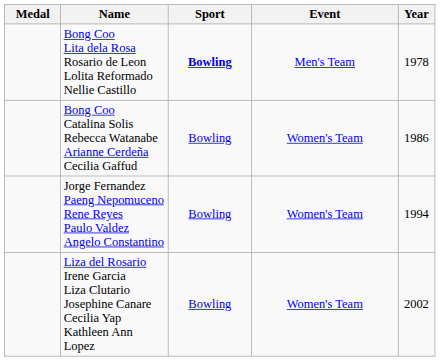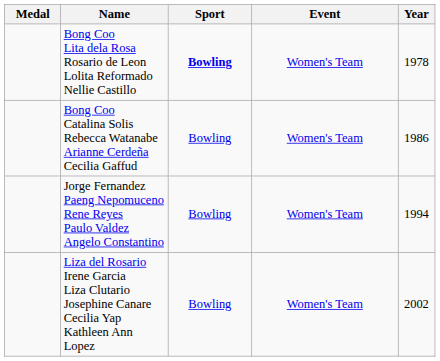(325, 62) Men's Team -> (325, 62) Women's Team
